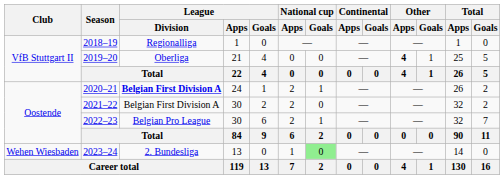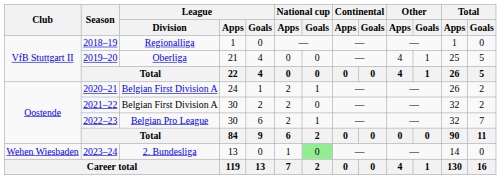(404, 58) bold -> (400, 58) normal
(172, 89) bold -> (170, 89) normal
